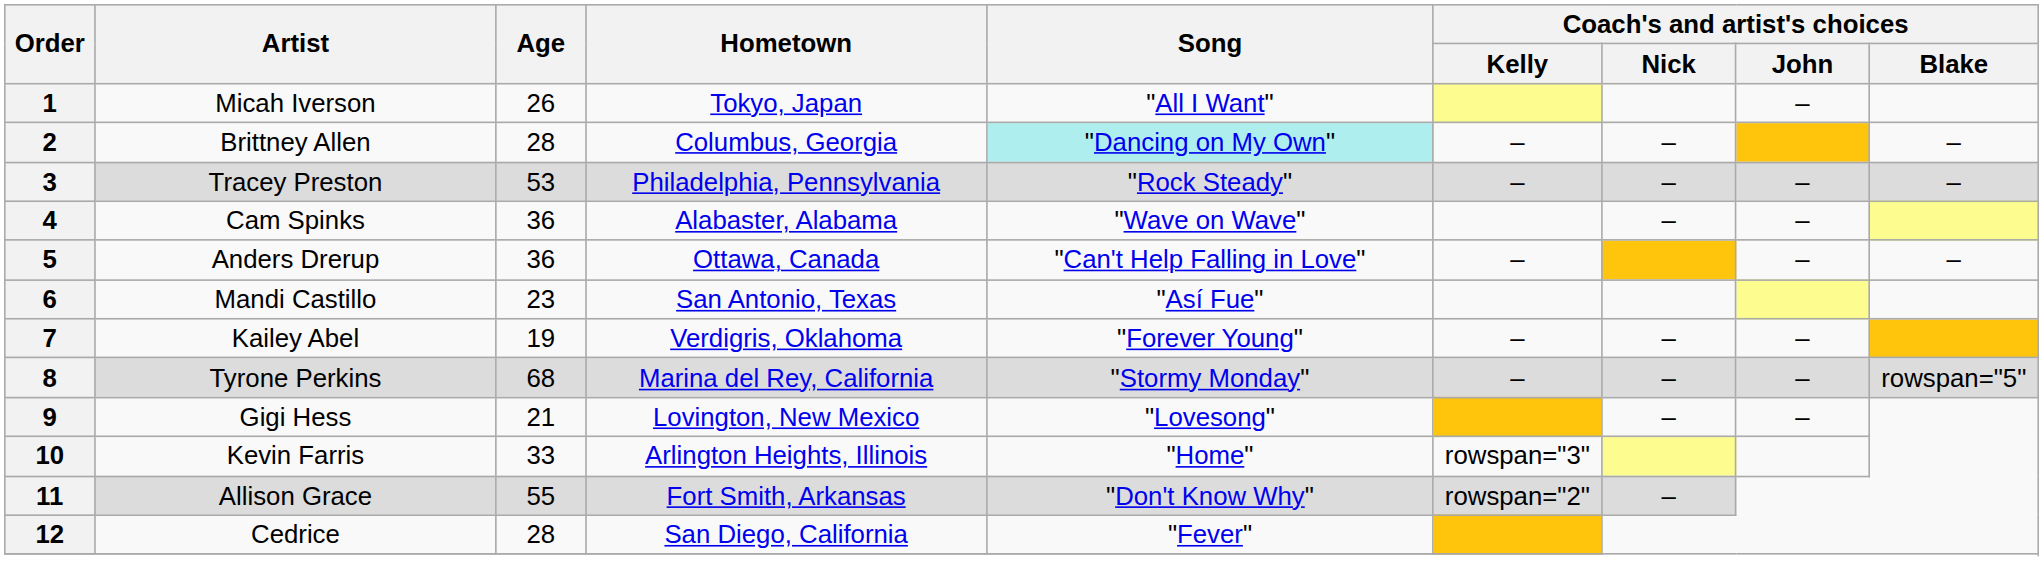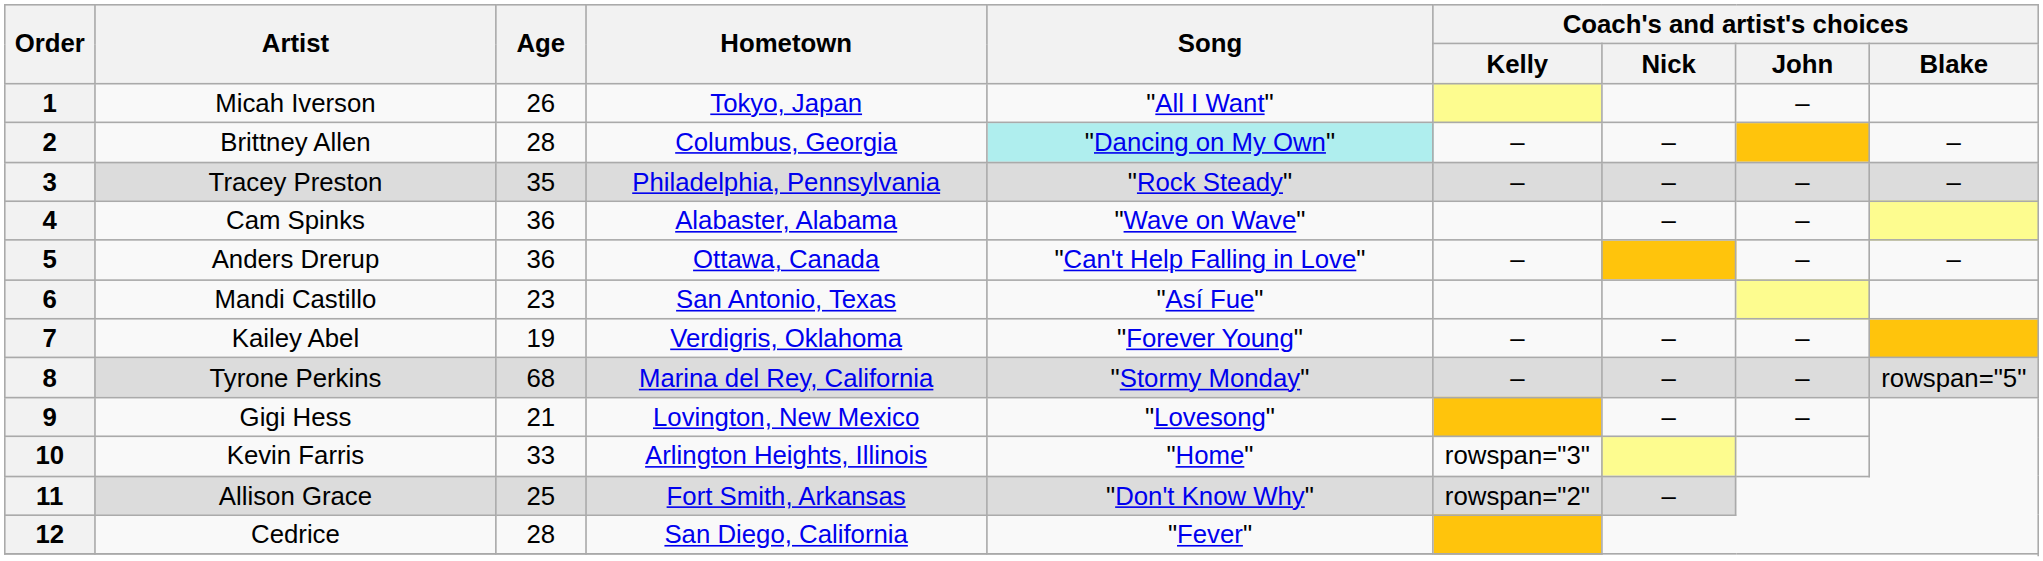(541, 181) 53 -> (541, 181) 35
(541, 495) 55 -> (541, 495) 25
